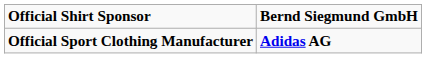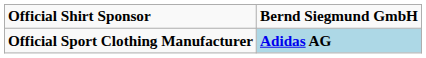(296, 40) no background -> (296, 40) lightblue background
